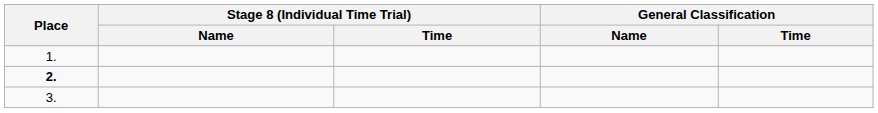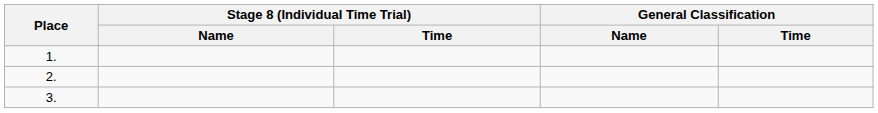(51, 77) bold -> (51, 77) normal
